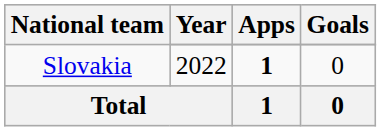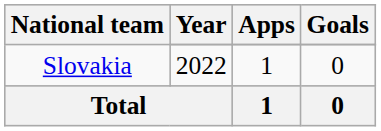(267, 65) bold -> (267, 65) normal
